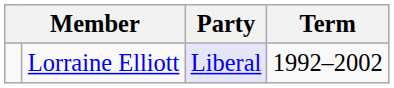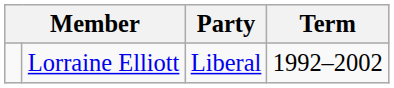(226, 62) lavender background -> (226, 62) no background
